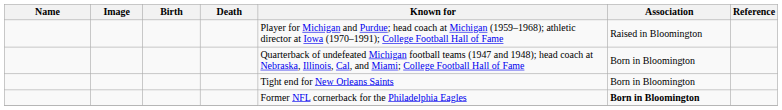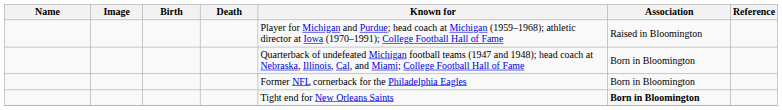(327, 81) Tight end for New Orleans Saints -> (364, 81) Former NFL cornerback for the Philadelphia Eagles
(364, 97) Former NFL cornerback for the Philadelphia Eagles -> (327, 97) Tight end for New Orleans Saints
